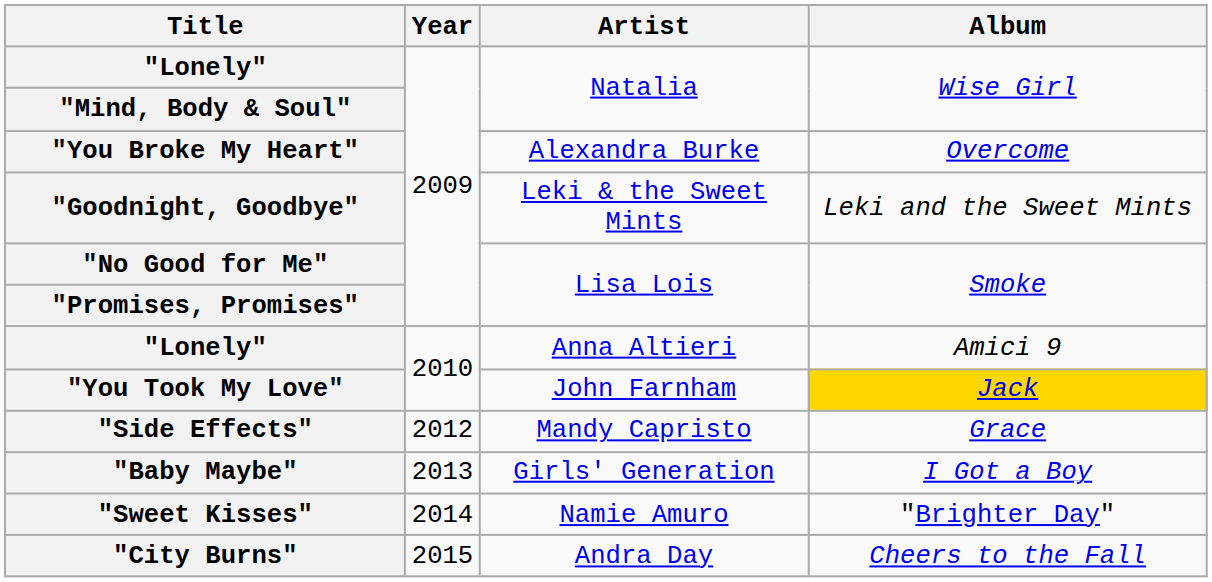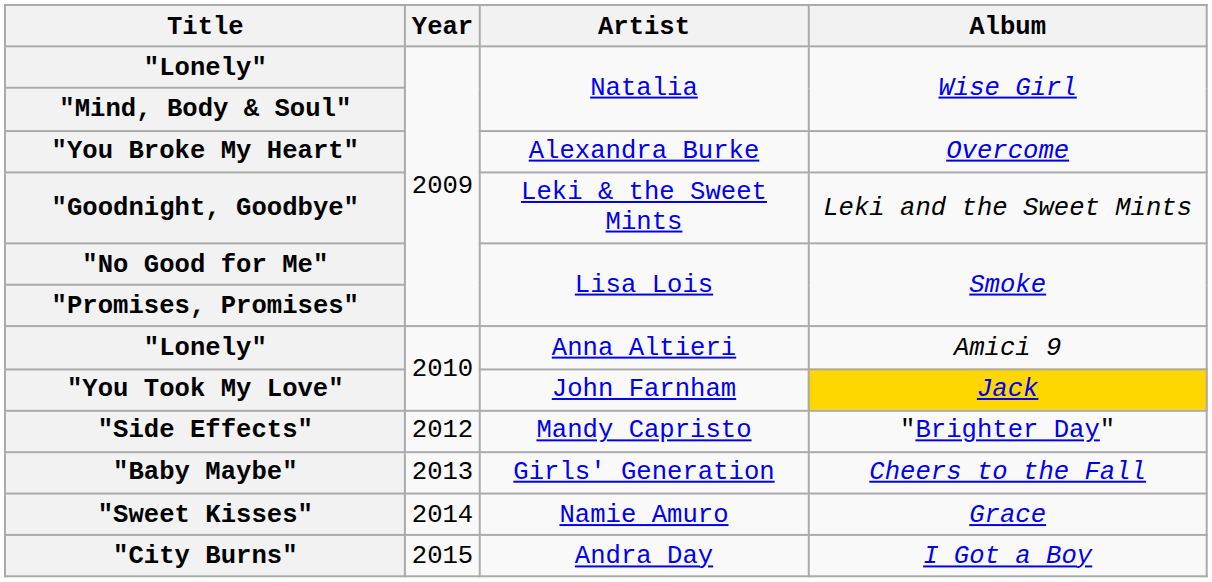(1008, 431) Grace -> (1008, 431) "Brighter Day"
(1008, 473) I Got a Boy -> (1008, 473) Cheers to the Fall
(1008, 515) "Brighter Day" -> (1008, 515) Grace
(1008, 556) Cheers to the Fall -> (1008, 556) I Got a Boy
